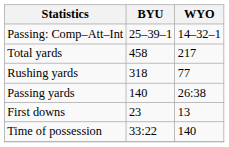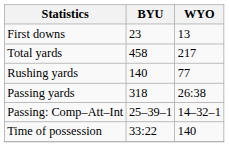rows swapped: (36, 112) <-> (65, 34)
(138, 73) 318 -> (138, 73) 140
(138, 92) 140 -> (138, 92) 318
